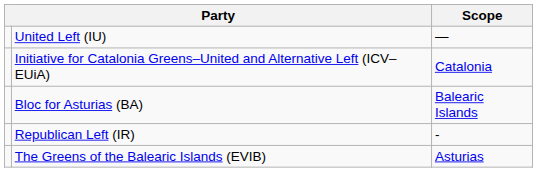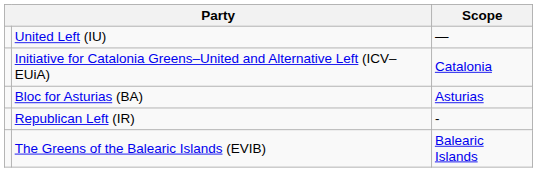(459, 104) Balearic Islands -> (459, 96) Asturias
(459, 155) Asturias -> (459, 148) Balearic Islands
